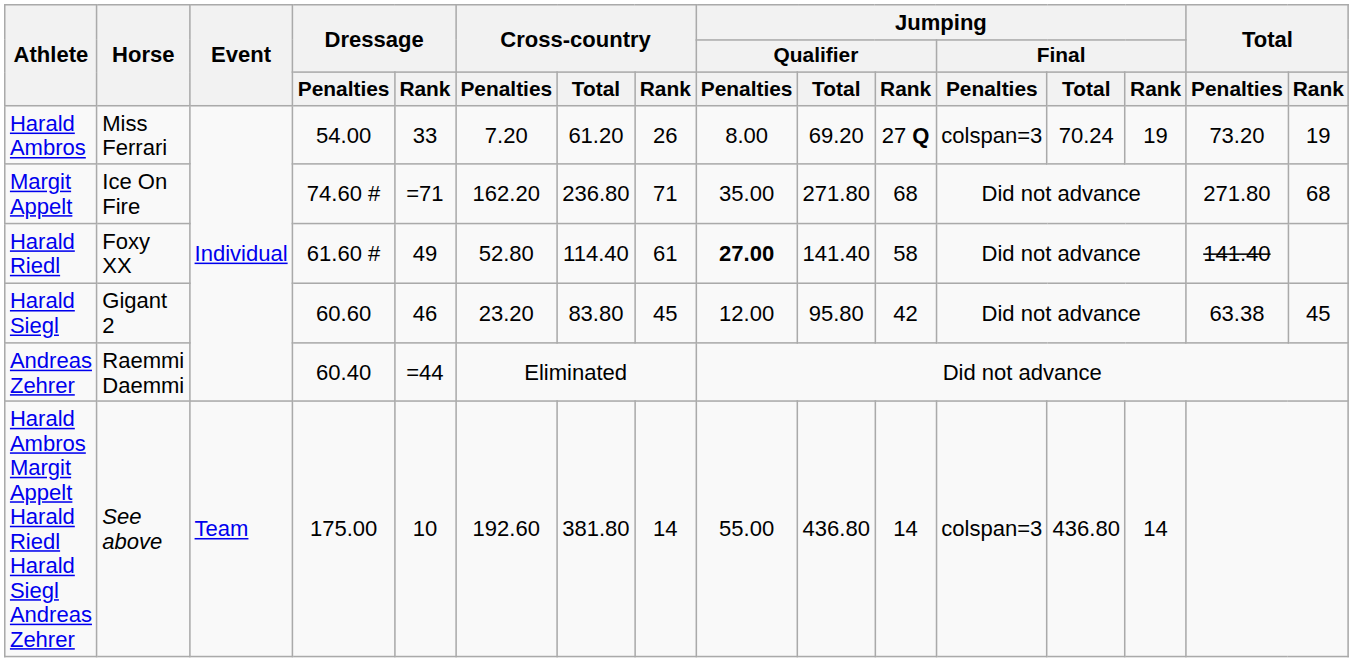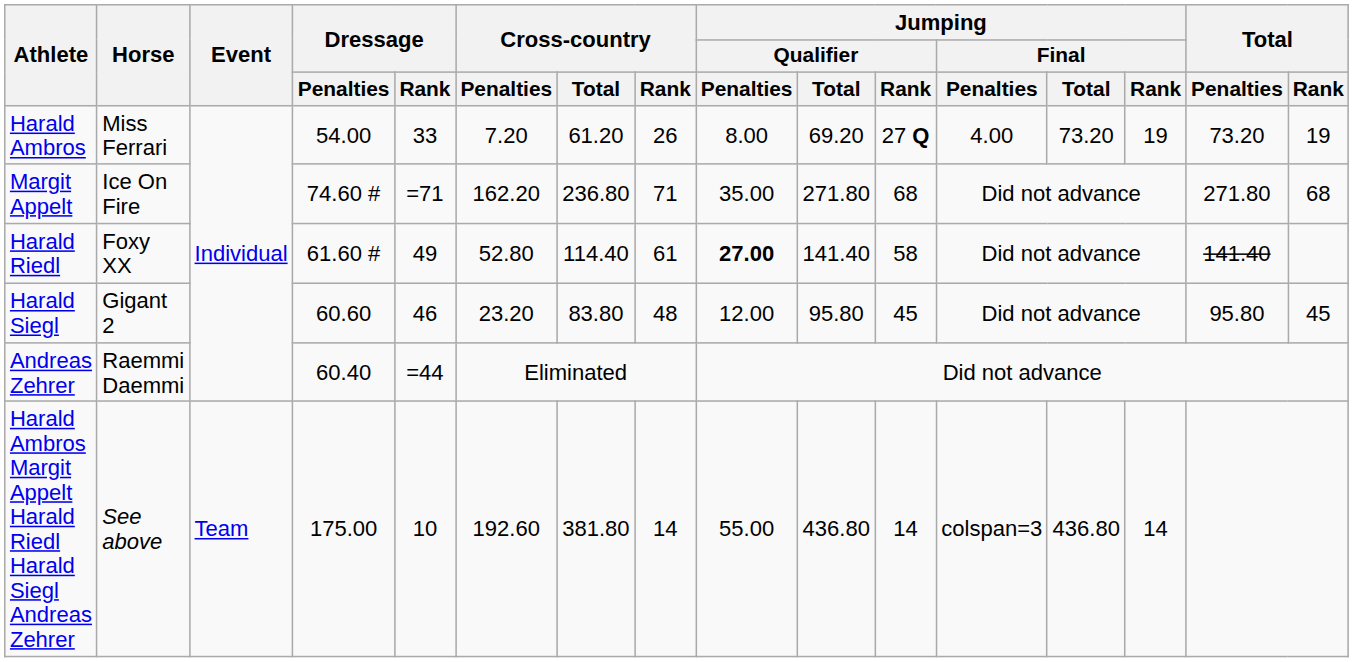(992, 135) colspan=3 -> (992, 135) 4.00
(1086, 135) 70.24 -> (1086, 135) 73.20
(665, 313) 45 -> (665, 313) 48
(906, 313) 42 -> (906, 313) 45
(1237, 313) 63.38 -> (1237, 313) 95.80
